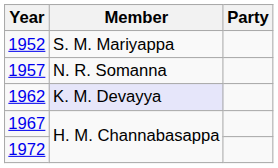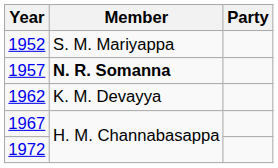(110, 70) normal -> (112, 70) bold
(107, 96) lavender background -> (107, 96) no background
